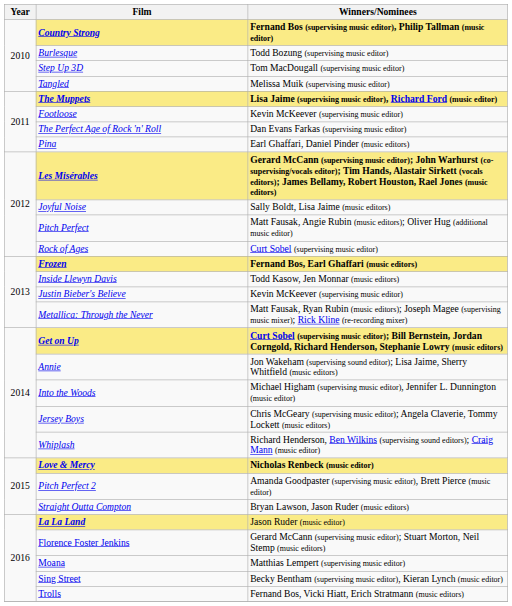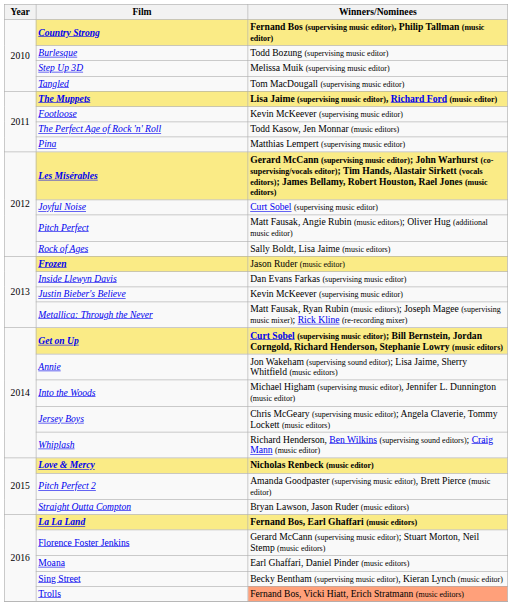(327, 68) Tom MacDougall (supervising music editor) -> (320, 68) Melissa Muik (supervising music editor)
(320, 83) Melissa Muik (supervising music editor) -> (327, 83) Tom MacDougall (supervising music editor)
(328, 129) Dan Evans Farkas (supervising music editor) -> (325, 129) Todd Kasow, Jen Monnar (music editors)
(330, 144) Earl Ghaffari, Daniel Pinder (music editors) -> (328, 144) Matthias Lempert (supervising music editor)
(320, 207) Sally Boldt, Lisa Jaime (music editors) -> (314, 207) Curt Sobel (supervising music editor)
(314, 248) Curt Sobel (supervising music editor) -> (320, 248) Sally Boldt, Lisa Jaime (music editors)
(334, 264) Fernand Bos, Earl Ghaffari (music editors) -> (298, 264) Jason Ruder (music editor)
(325, 279) Todd Kasow, Jen Monnar (music editors) -> (328, 279) Dan Evans Farkas (supervising music editor)
(298, 522) Jason Ruder (music editor) -> (334, 522) Fernand Bos, Earl Ghaffari (music editors)
(328, 563) Matthias Lempert (supervising music editor) -> (330, 563) Earl Ghaffari, Daniel Pinder (music editors)
(357, 594) no background -> (357, 594) lightsalmon background
